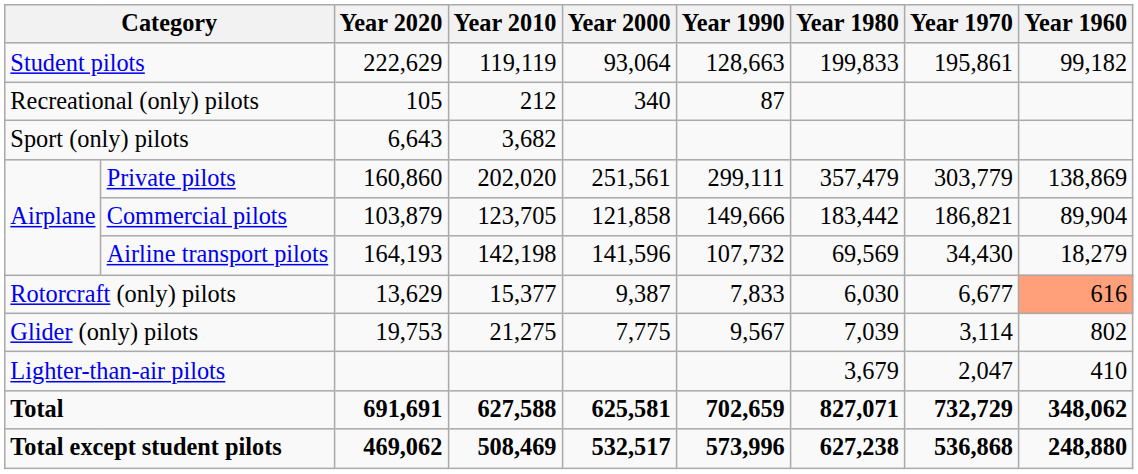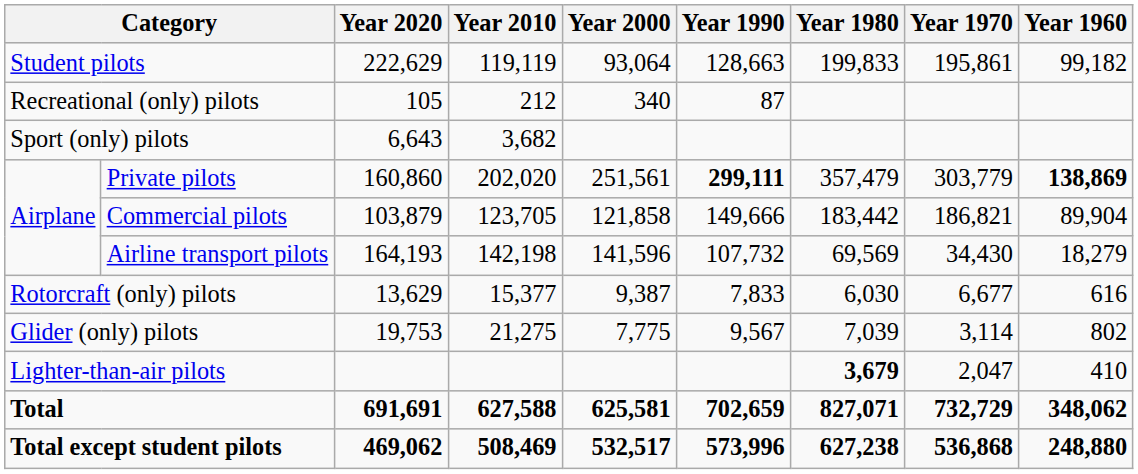(746, 178) normal -> (747, 178) bold
(1088, 178) normal -> (1088, 178) bold
(1109, 293) lightsalmon background -> (1109, 293) no background
(871, 370) normal -> (871, 370) bold
